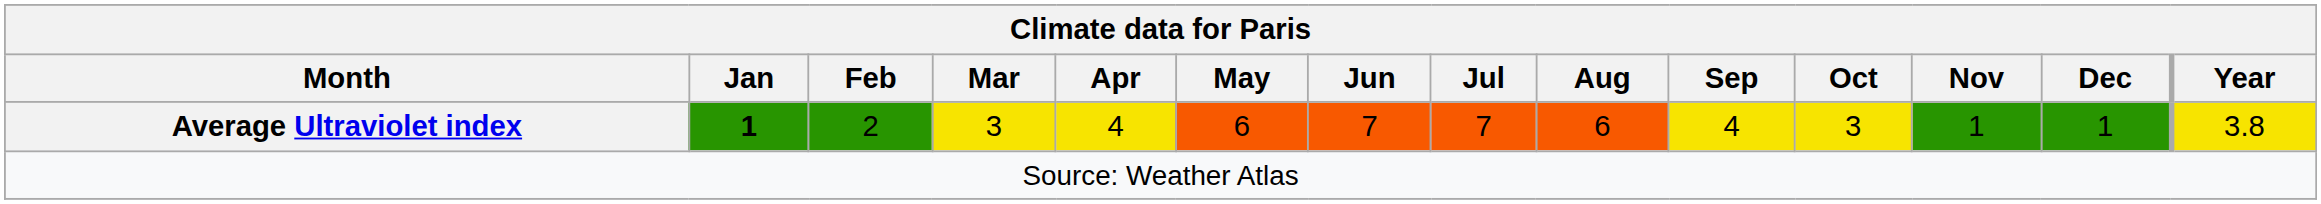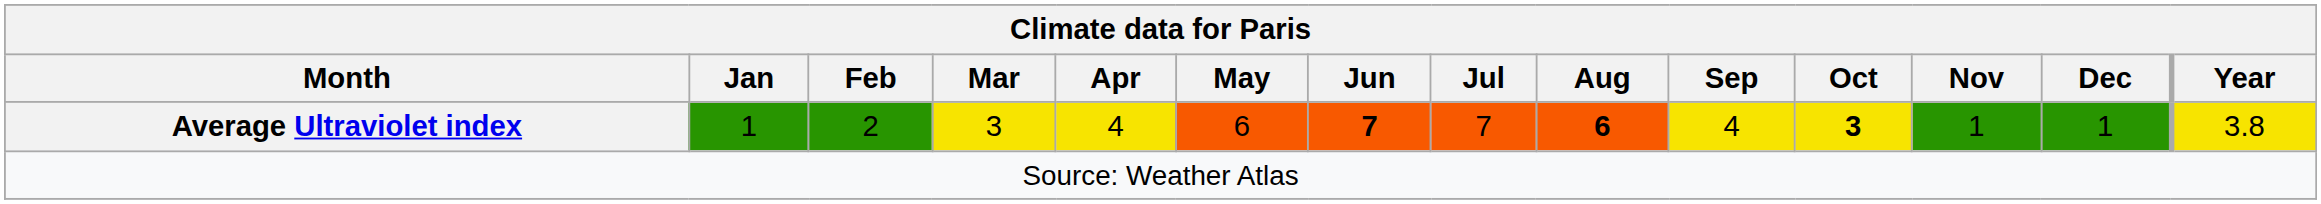(749, 126) bold -> (749, 126) normal
(1370, 126) normal -> (1370, 126) bold
(1602, 126) normal -> (1602, 126) bold
(1853, 126) normal -> (1853, 126) bold
